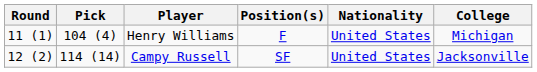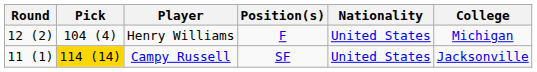(31, 36) 11 (1) -> (31, 36) 12 (2)
(31, 56) 12 (2) -> (31, 56) 11 (1)
(90, 56) no background -> (90, 56) gold background
